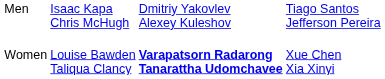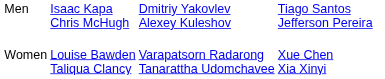(211, 61) bold -> (207, 61) normal
